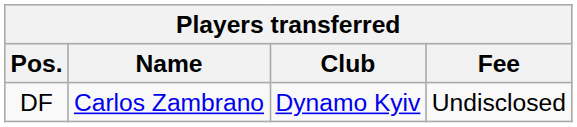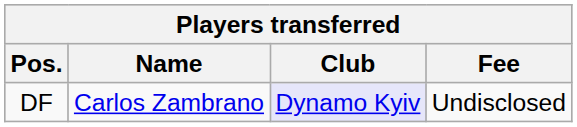(348, 102) no background -> (348, 102) lavender background
